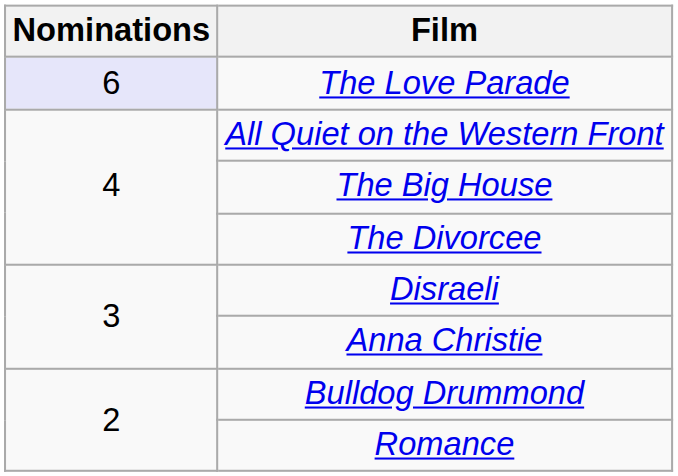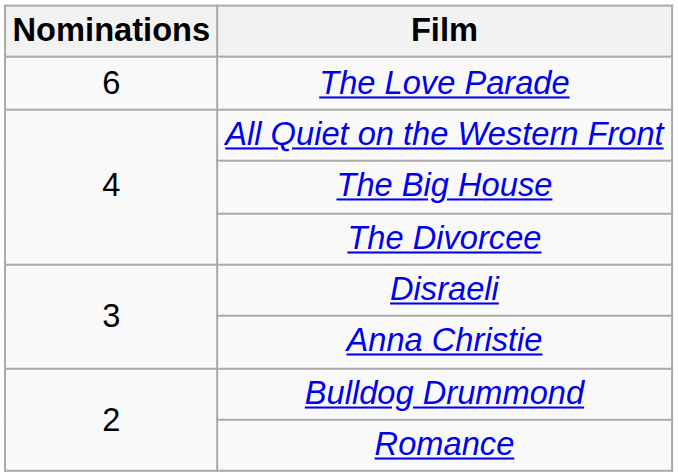(111, 82) lavender background -> (111, 82) no background
